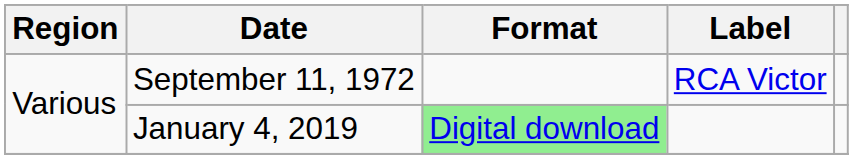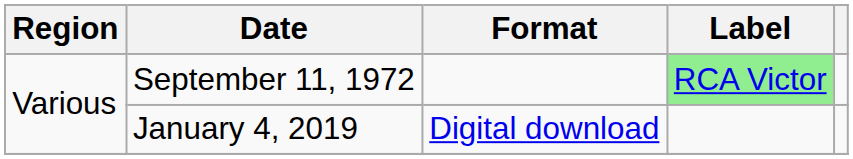(750, 79) no background -> (750, 79) lightgreen background
(544, 128) lightgreen background -> (544, 128) no background
